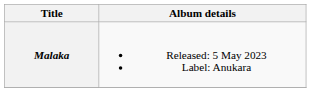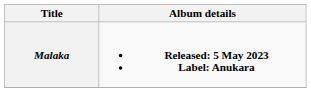(202, 61) normal -> (202, 61) bold
